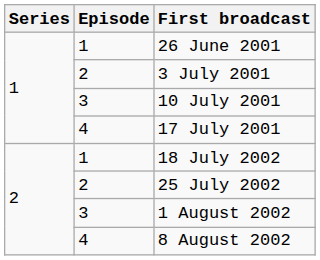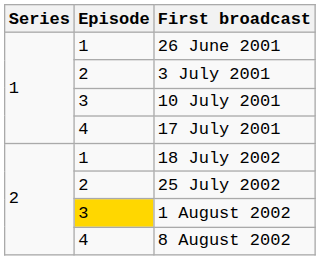(83, 213) no background -> (83, 213) gold background
